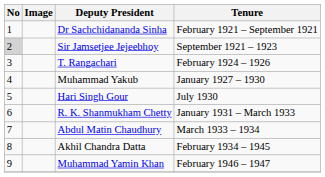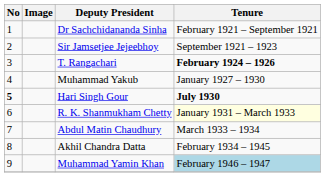(9, 46) lightgrey background -> (9, 46) no background
(223, 63) normal -> (226, 63) bold
(9, 96) normal -> (9, 96) bold
(197, 96) normal -> (198, 96) bold
(236, 113) no background -> (236, 113) lightyellow background
(223, 163) no background -> (223, 163) lightblue background
